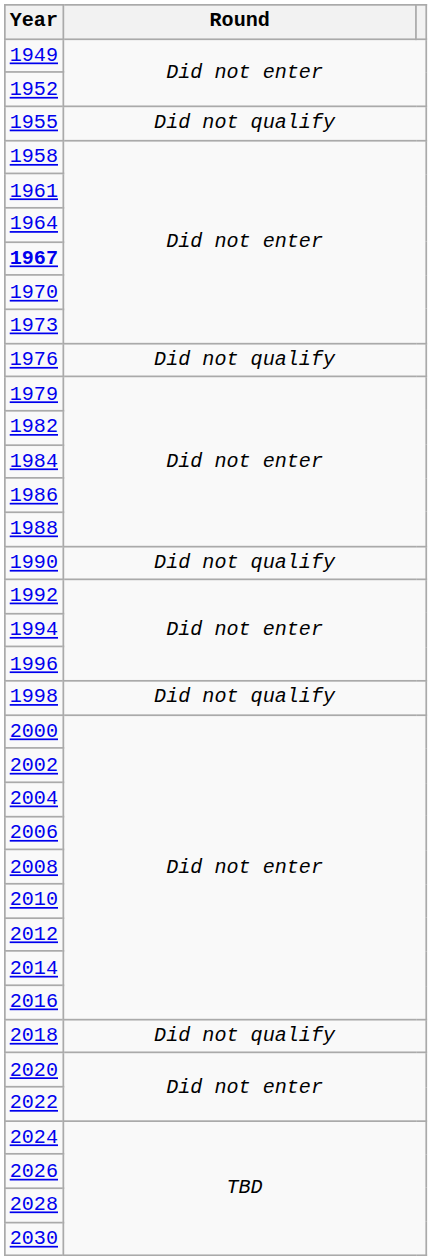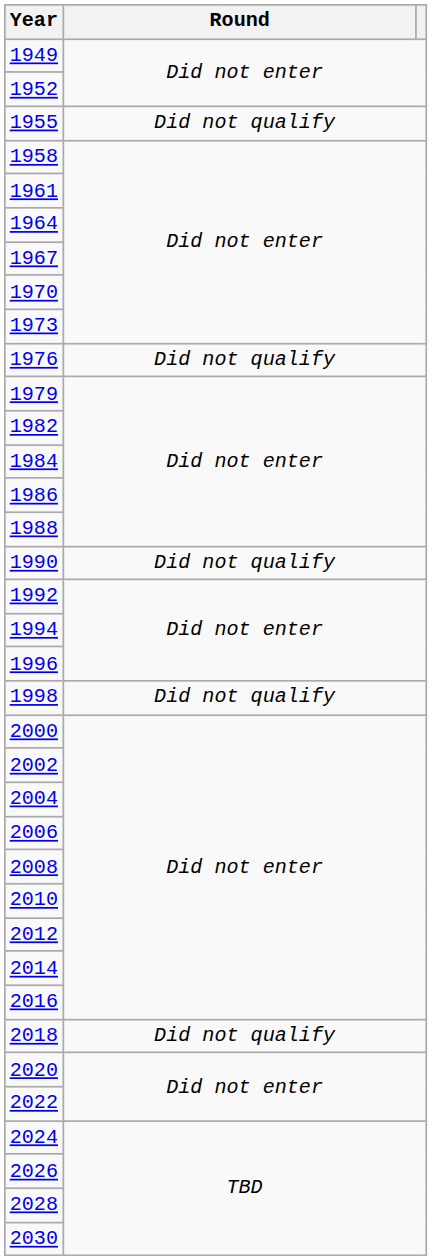(34, 258) bold -> (34, 258) normal
